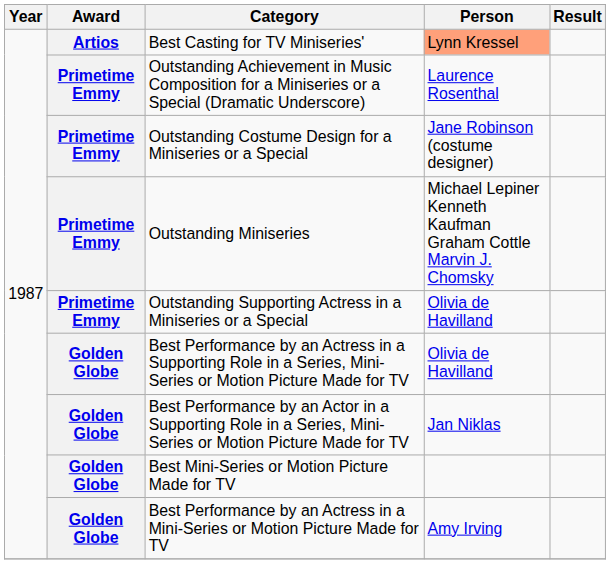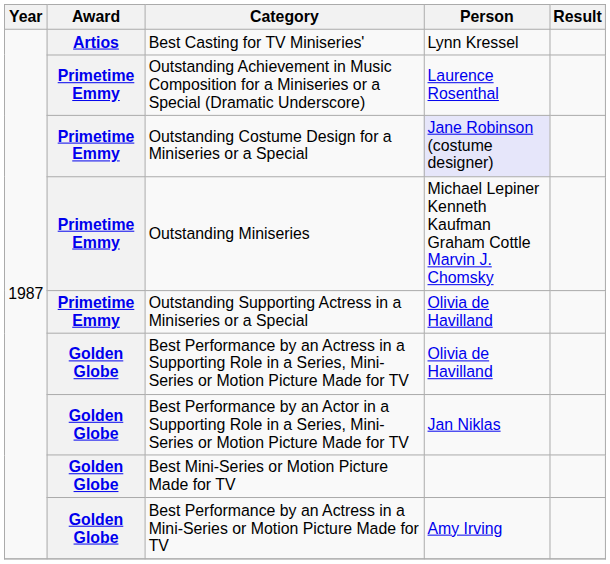(473, 42) lightsalmon background -> (473, 42) no background
(480, 145) no background -> (480, 145) lavender background
